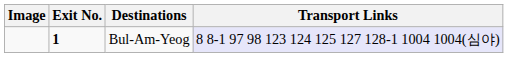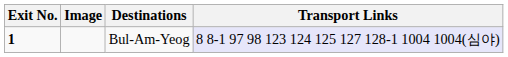columns swapped: (77, 15) <-> (27, 15)
